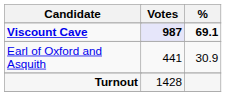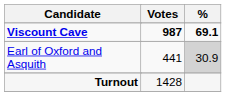(172, 32) lavender background -> (172, 32) no background
(207, 57) no background -> (207, 57) lightgrey background
